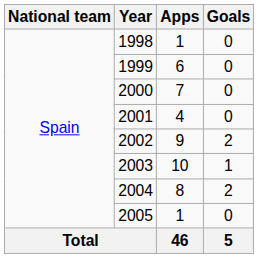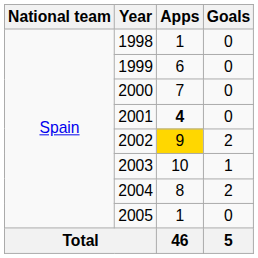(180, 116) normal -> (180, 116) bold
(180, 141) no background -> (180, 141) gold background
